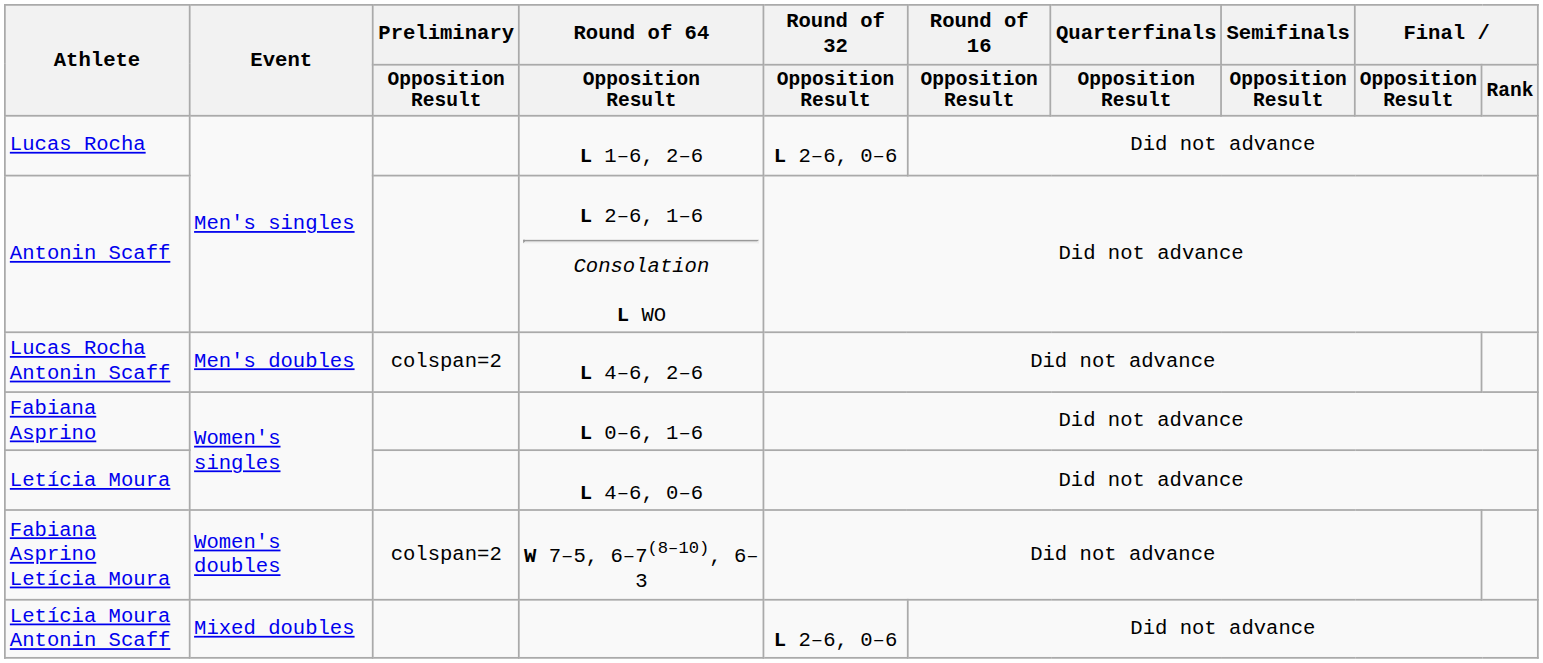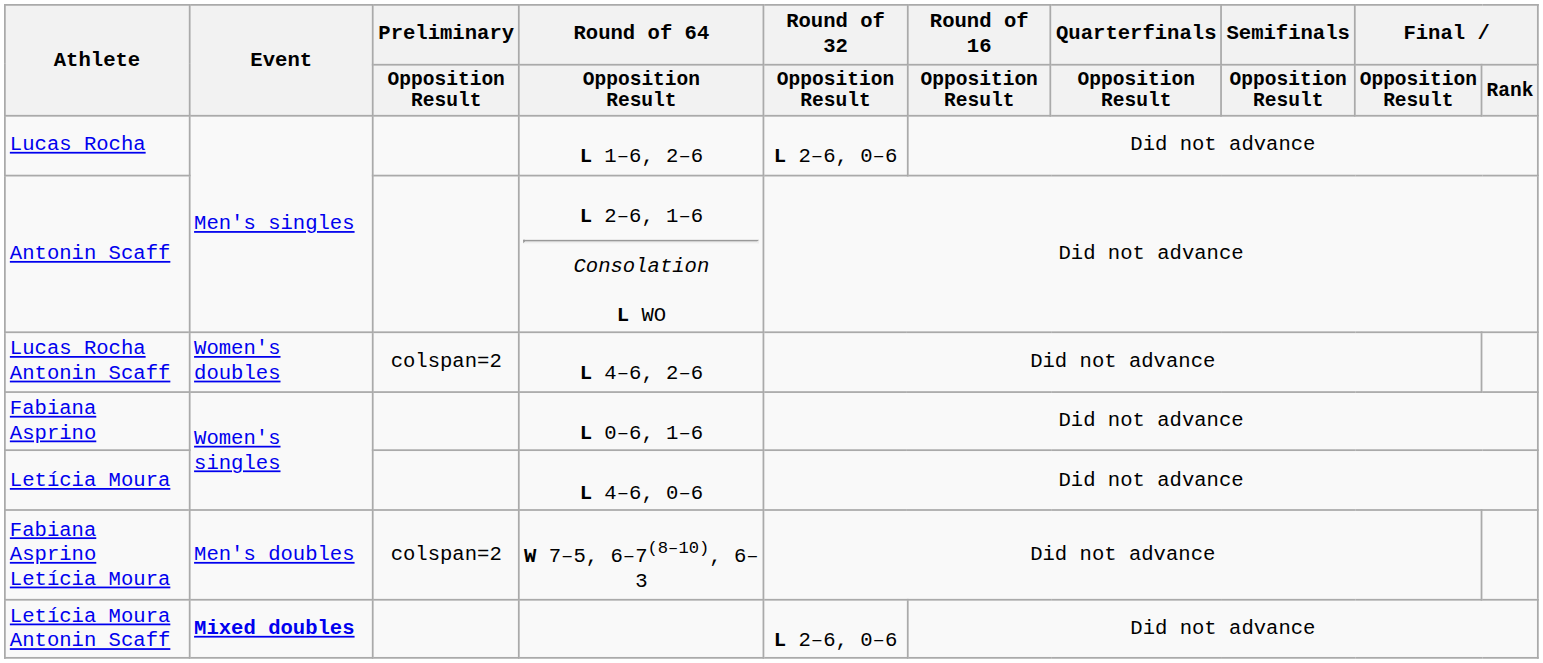(274, 362) Men's doubles -> (237, 362) Women's doubles
(237, 554) Women's doubles -> (274, 554) Men's doubles
(274, 628) normal -> (274, 628) bold
